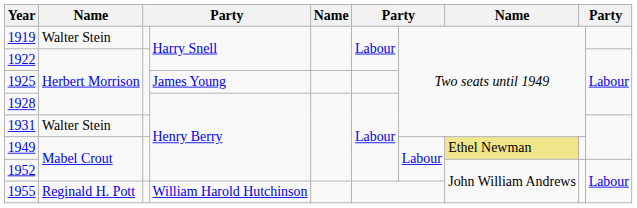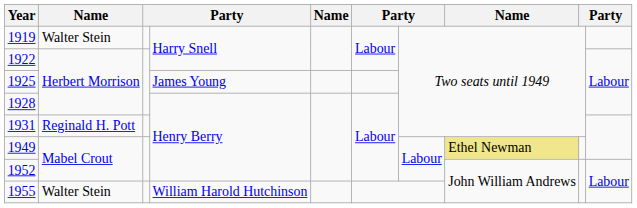(76, 125) Walter Stein -> (88, 125) Reginald H. Pott
(88, 192) Reginald H. Pott -> (76, 192) Walter Stein
